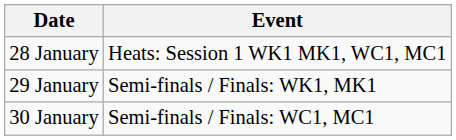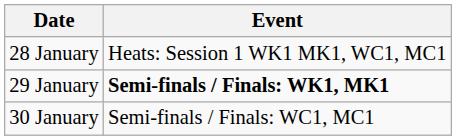(242, 85) normal -> (249, 85) bold
